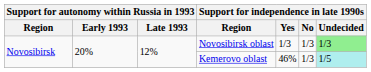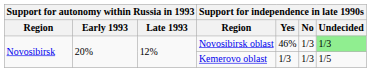(285, 43) 1/3 -> (287, 43) 46%
(287, 59) 46% -> (285, 59) 1/3
(325, 59) paleturquoise background -> (325, 59) no background
